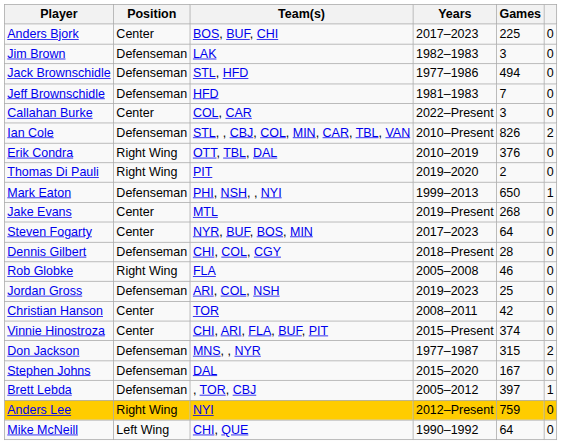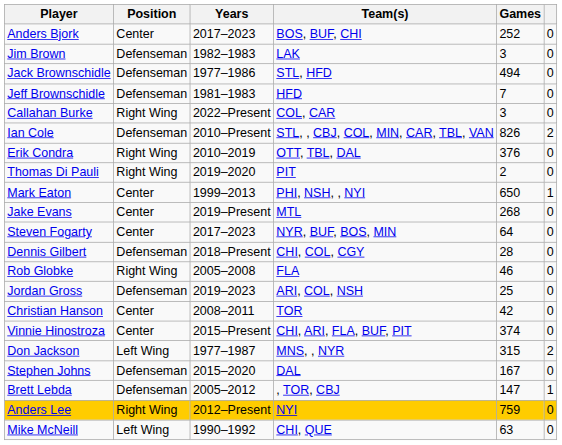columns swapped: (302, 14) <-> (455, 14)
(510, 34) 225 -> (510, 34) 252
(135, 113) Center -> (147, 113) Right Wing
(152, 192) Defenseman -> (135, 192) Center
(152, 350) Defenseman -> (143, 350) Left Wing
(510, 390) 397 -> (510, 390) 147
(506, 430) 64 -> (506, 430) 63
